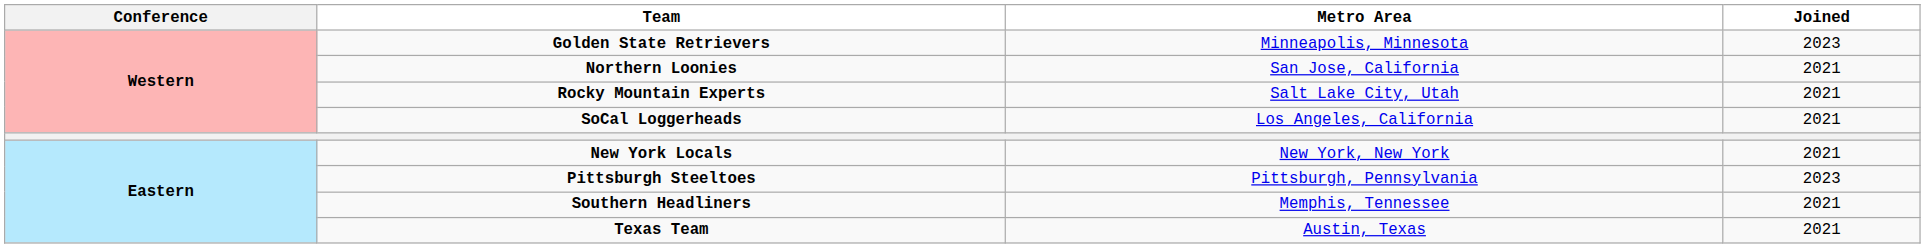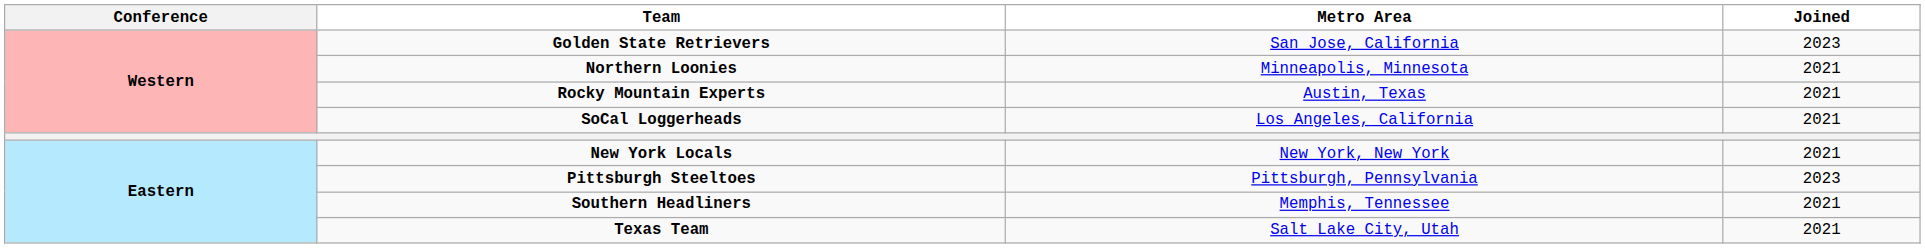(1365, 43) Minneapolis, Minnesota -> (1365, 43) San Jose, California
(1365, 69) San Jose, California -> (1365, 69) Minneapolis, Minnesota
(1365, 94) Salt Lake City, Utah -> (1365, 94) Austin, Texas
(1365, 230) Austin, Texas -> (1365, 230) Salt Lake City, Utah
